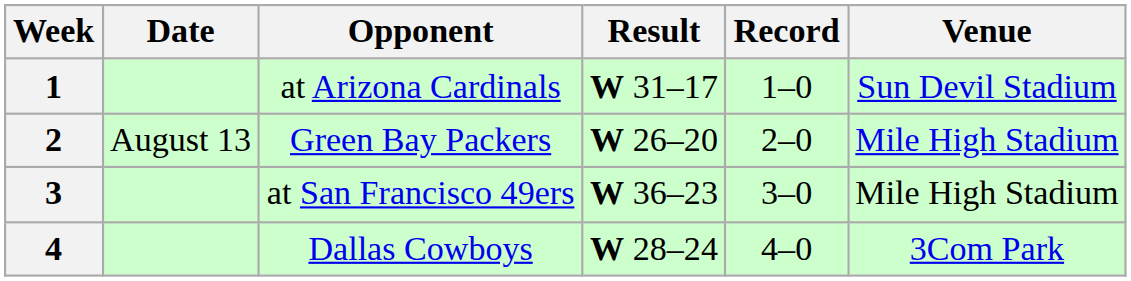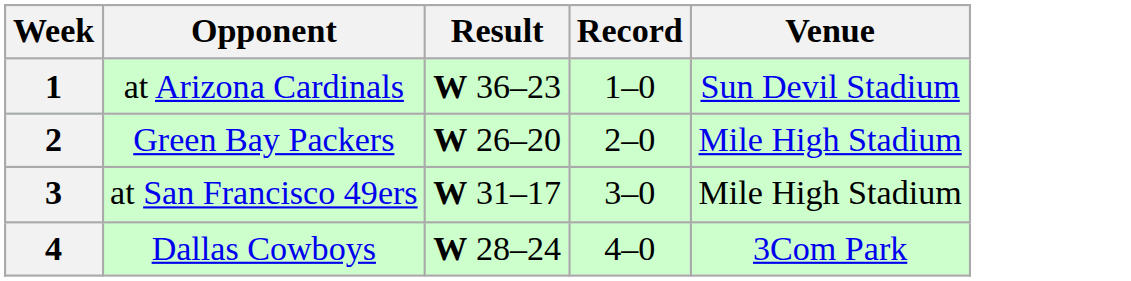- column: (181, 31)
(654, 85) W 31–17 -> (497, 85) W 36–23
(654, 193) W 36–23 -> (497, 193) W 31–17
